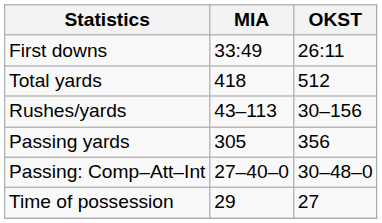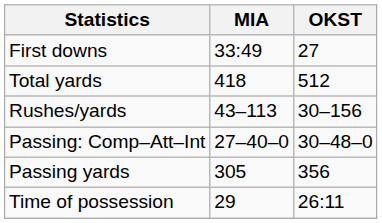(321, 50) 26:11 -> (309, 50) 27
rows swapped: (69, 141) <-> (107, 172)
(309, 202) 27 -> (321, 202) 26:11
